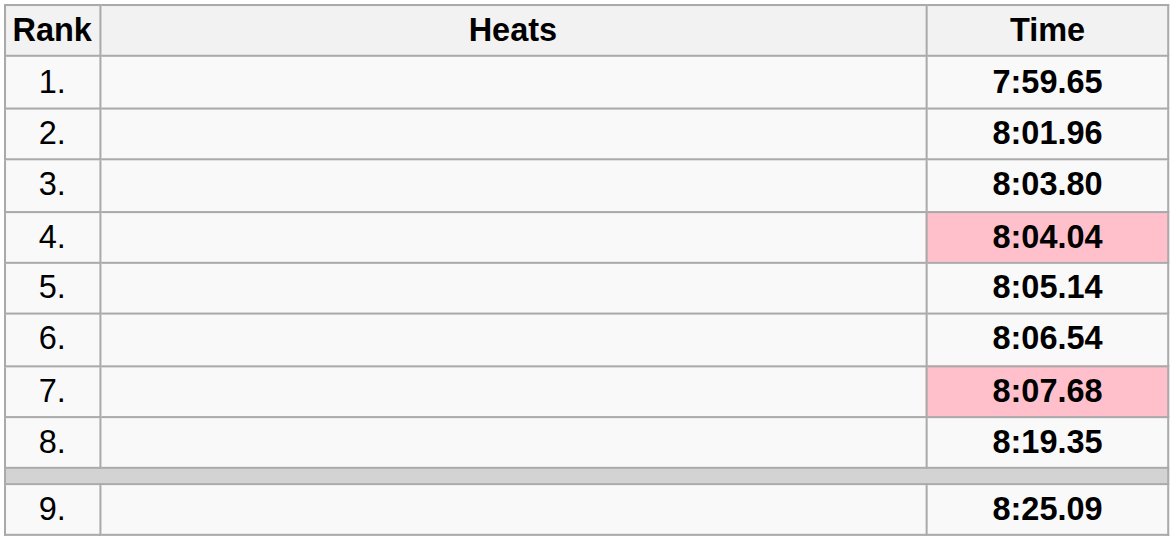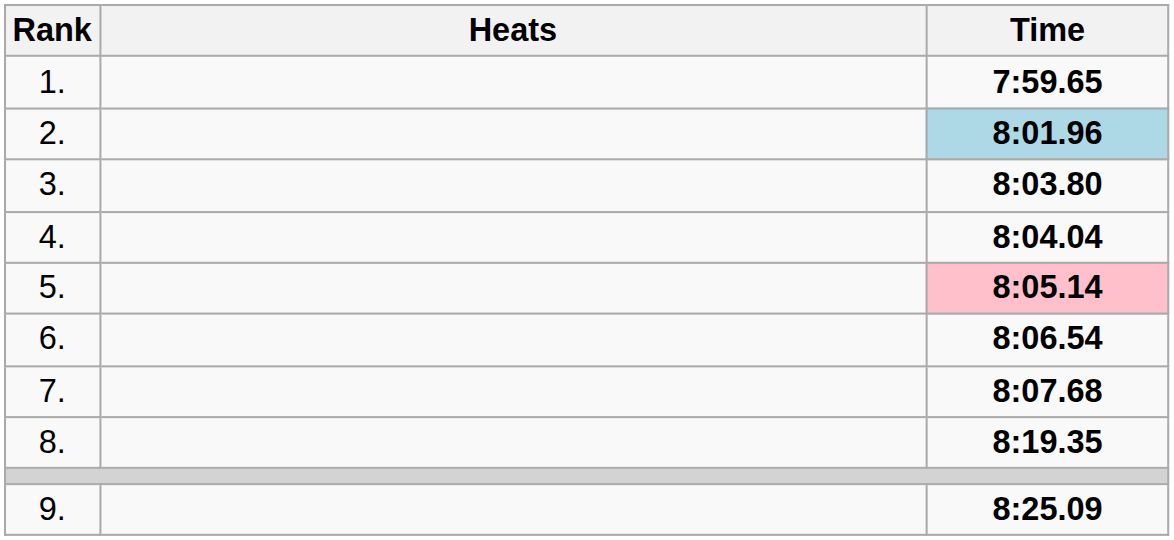(1048, 133) no background -> (1048, 133) lightblue background
(1048, 236) pink background -> (1048, 236) no background
(1048, 287) no background -> (1048, 287) pink background
(1048, 390) pink background -> (1048, 390) no background
